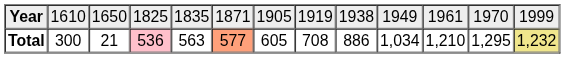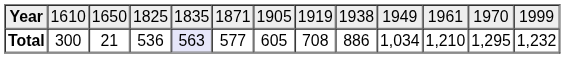(151, 40) pink background -> (151, 40) no background
(192, 40) no background -> (192, 40) lavender background
(233, 40) lightsalmon background -> (233, 40) no background
(537, 40) khaki background -> (537, 40) no background
